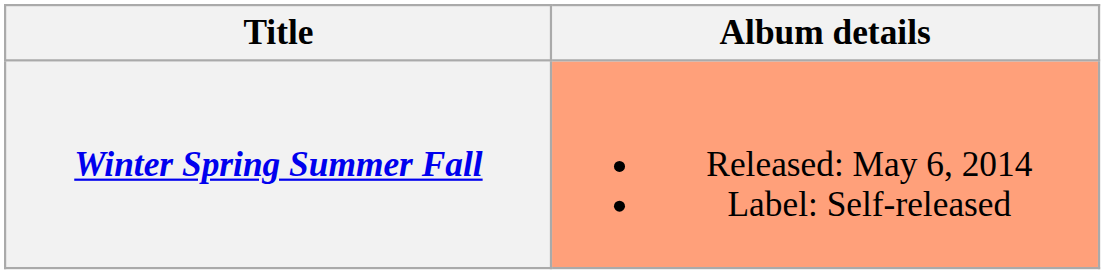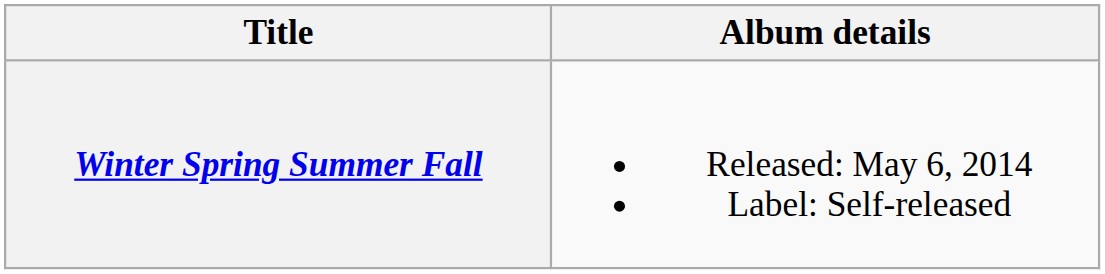(825, 184) lightsalmon background -> (825, 184) no background
